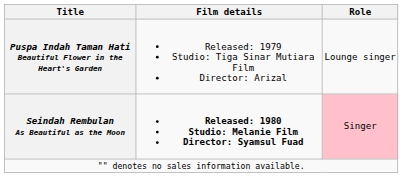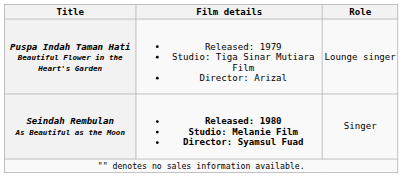(360, 126) pink background -> (360, 126) no background
